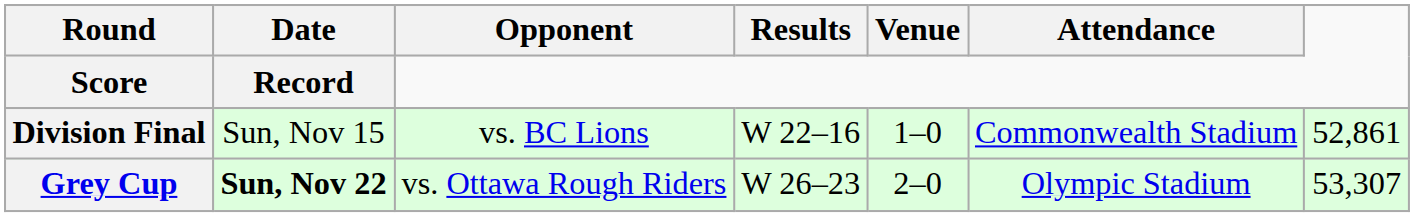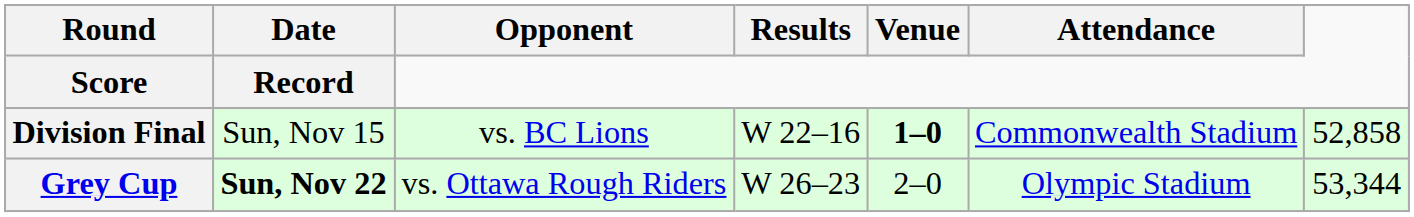(918, 132) normal -> (918, 132) bold
(1357, 132) 52,861 -> (1357, 132) 52,858
(1357, 183) 53,307 -> (1357, 183) 53,344
